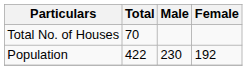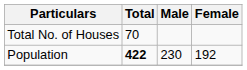(136, 55) normal -> (136, 55) bold
